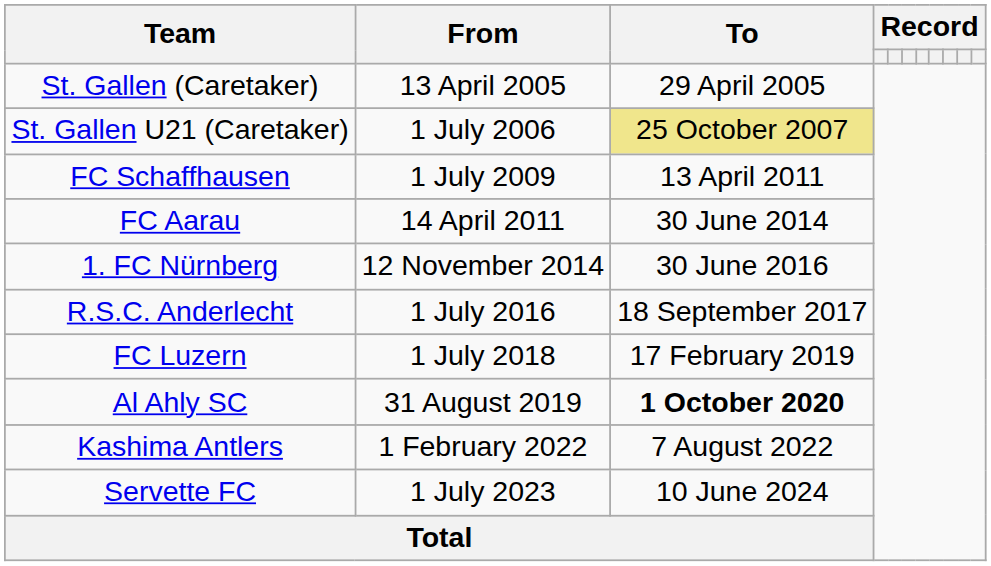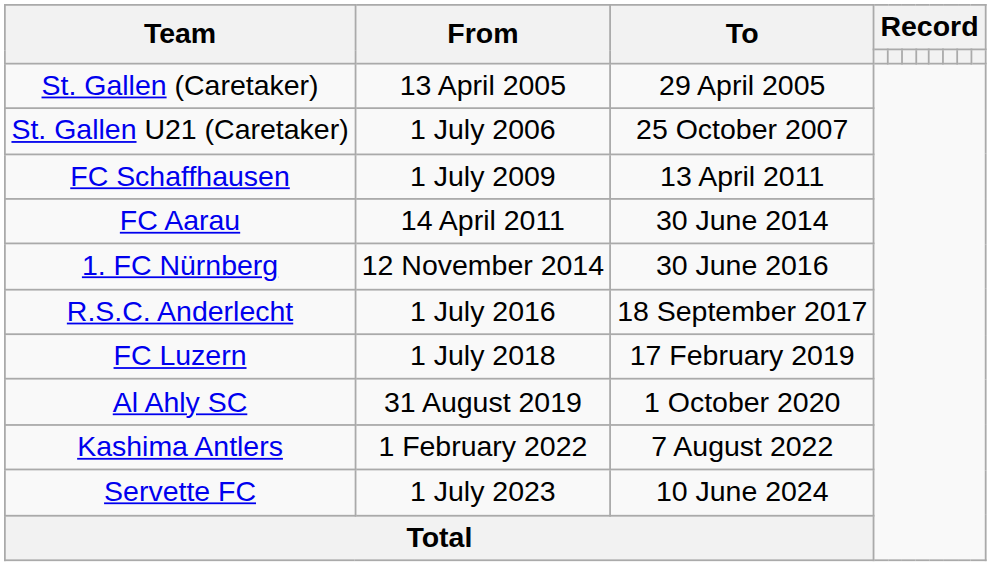(742, 130) khaki background -> (742, 130) no background
(742, 401) bold -> (742, 401) normal
